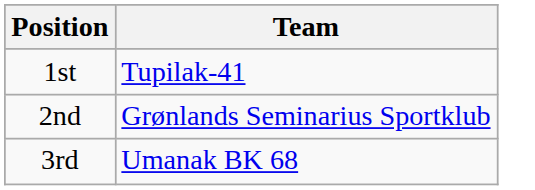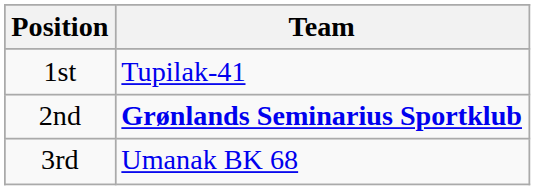(306, 116) normal -> (322, 116) bold
